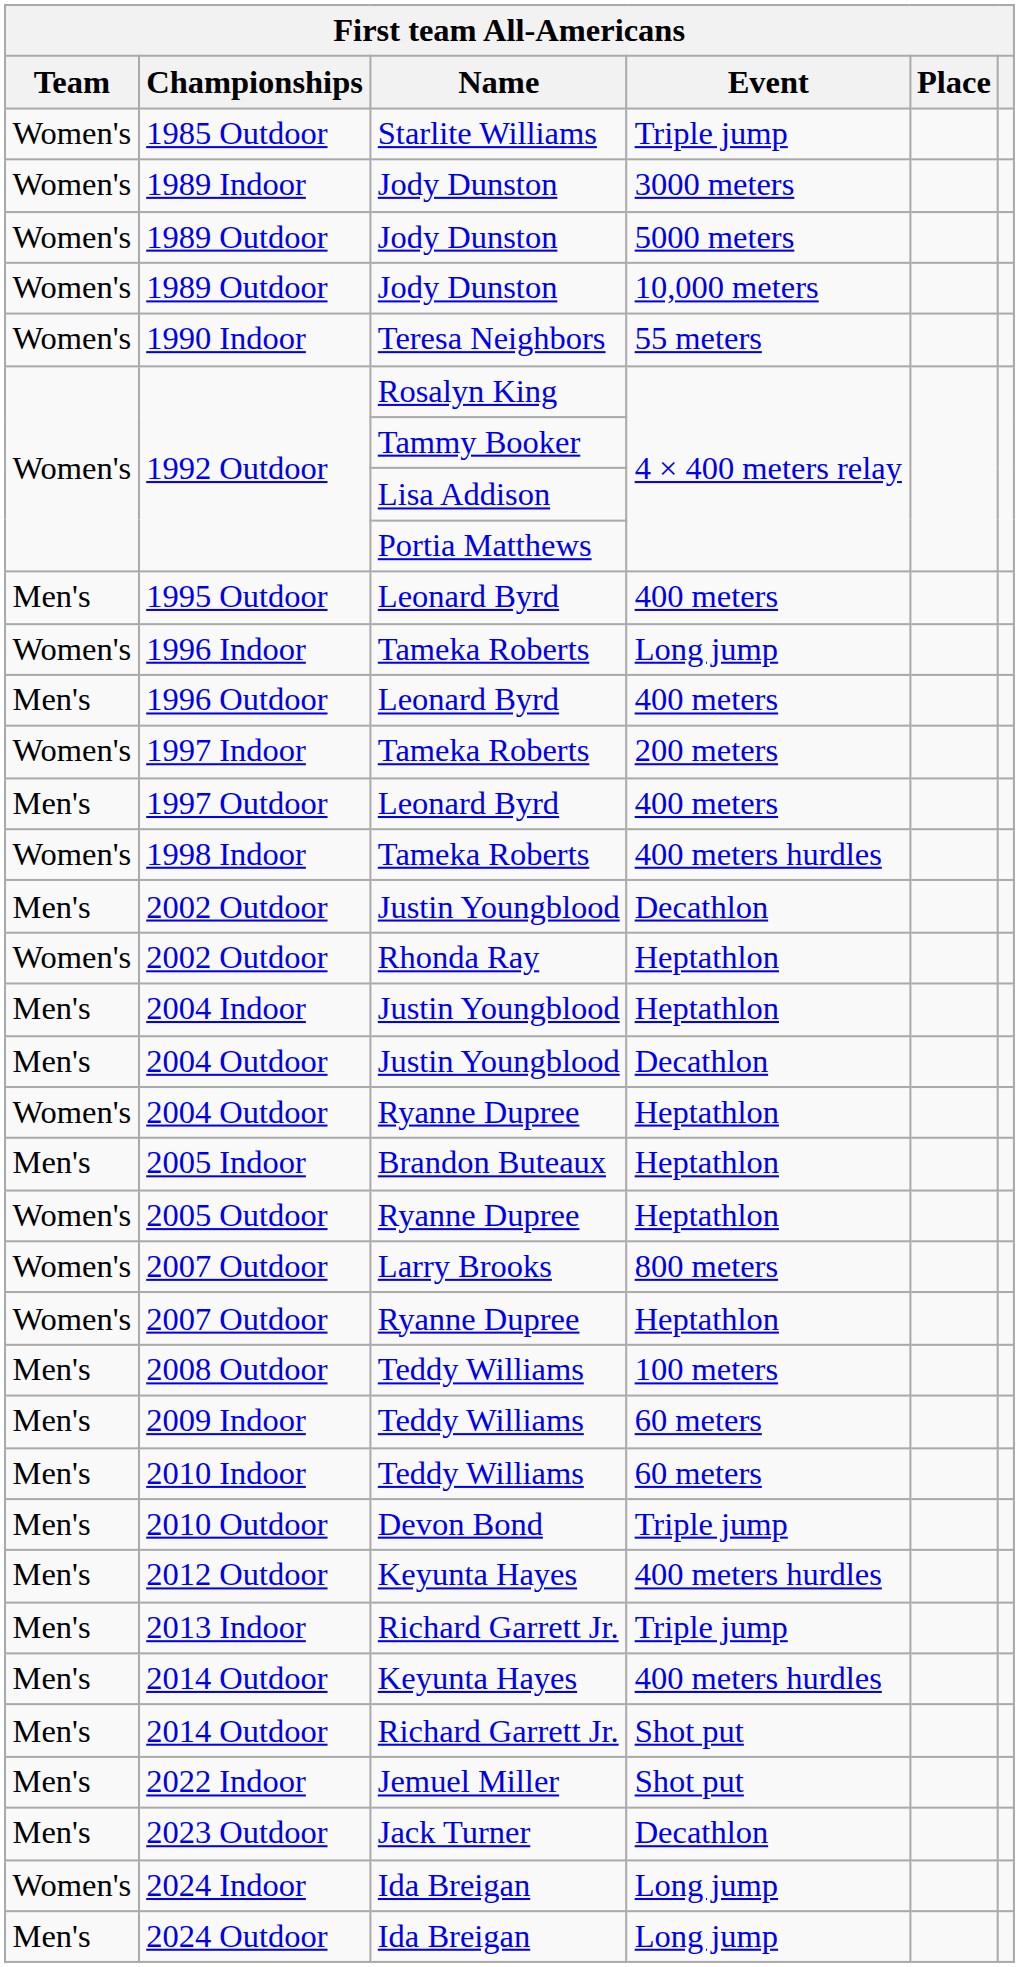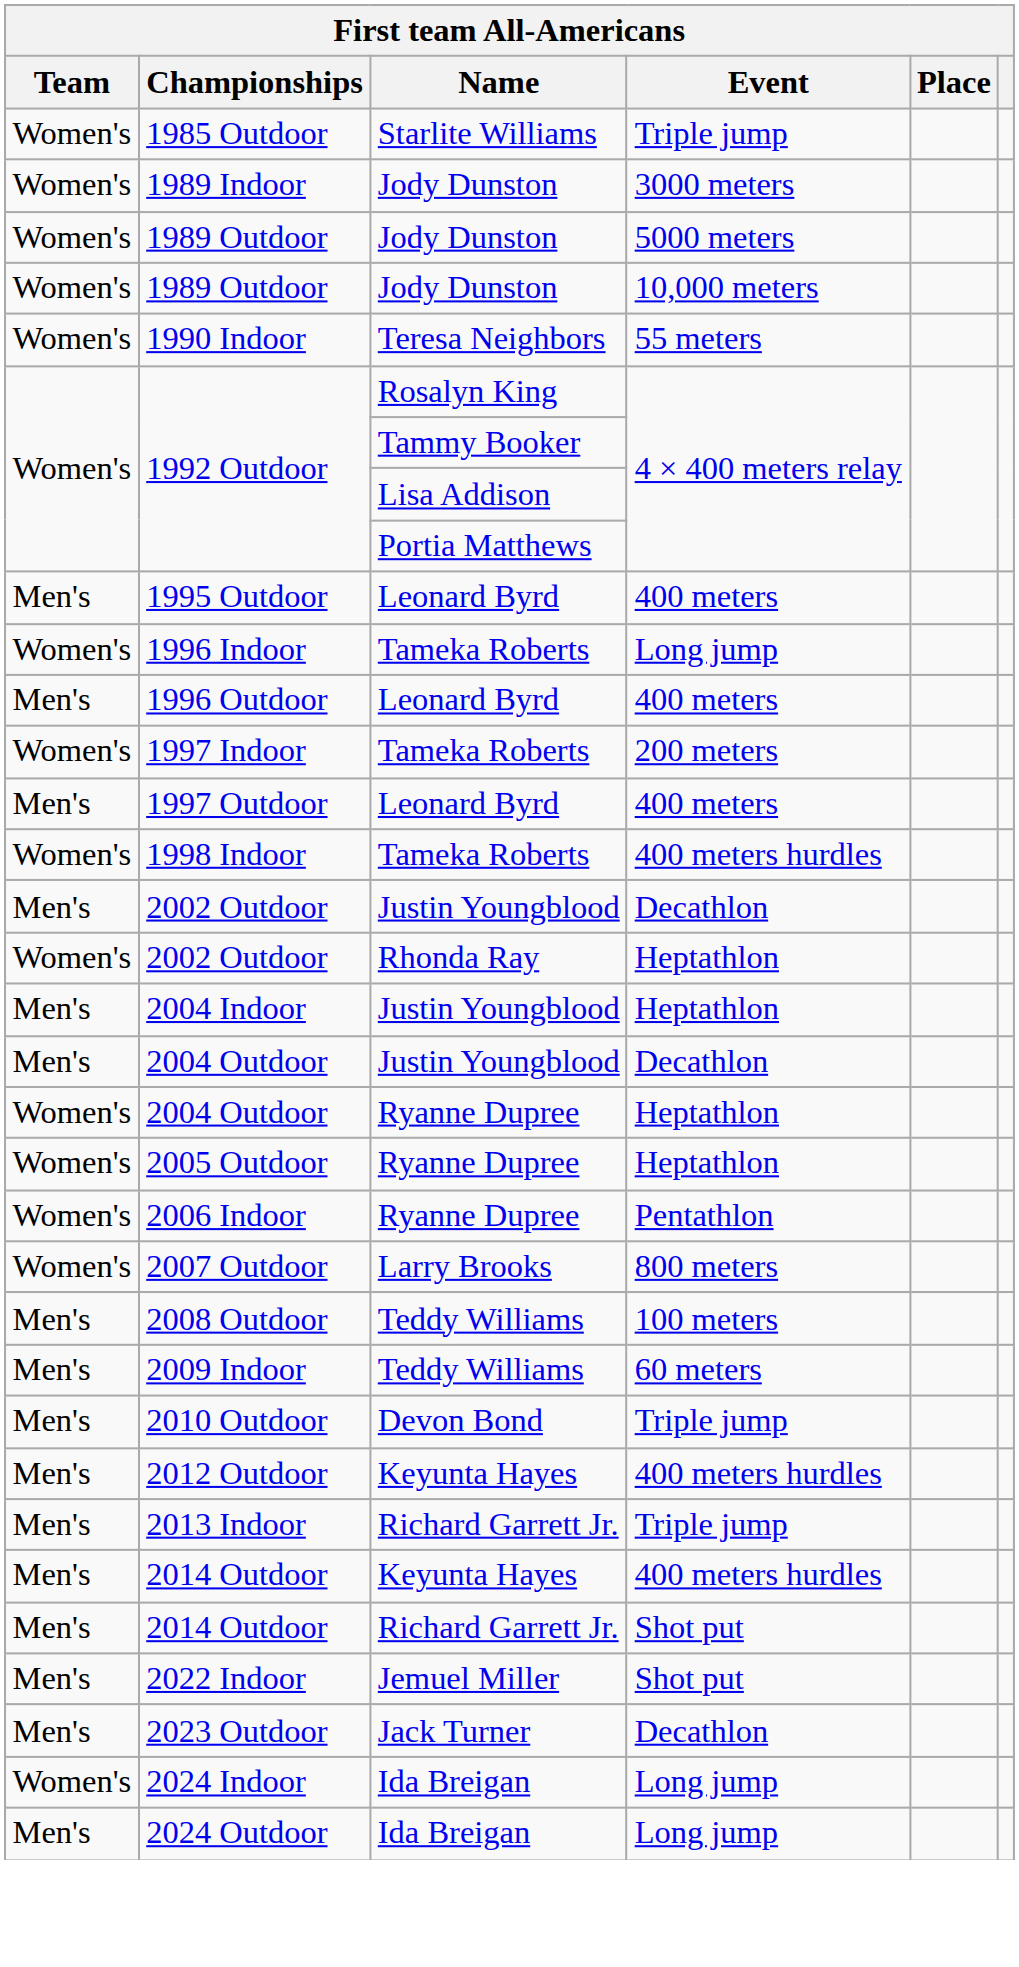- row: (226, 1163)
+ row: (226, 1215)
- row: (237, 1318)
- row: (226, 1472)
